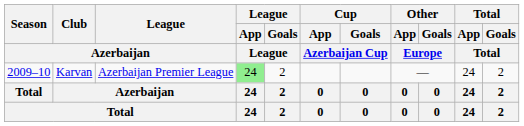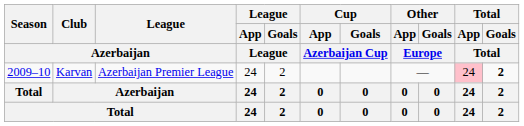(250, 72) lightgreen background -> (250, 72) no background
(469, 72) no background -> (469, 72) pink background
(501, 72) normal -> (501, 72) bold
